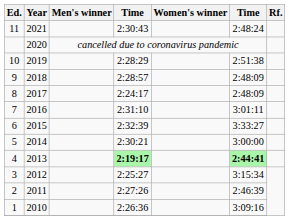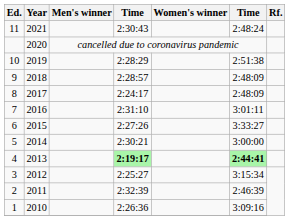(133, 126) 2:32:39 -> (133, 126) 2:27:26
(133, 191) 2:27:26 -> (133, 191) 2:32:39
